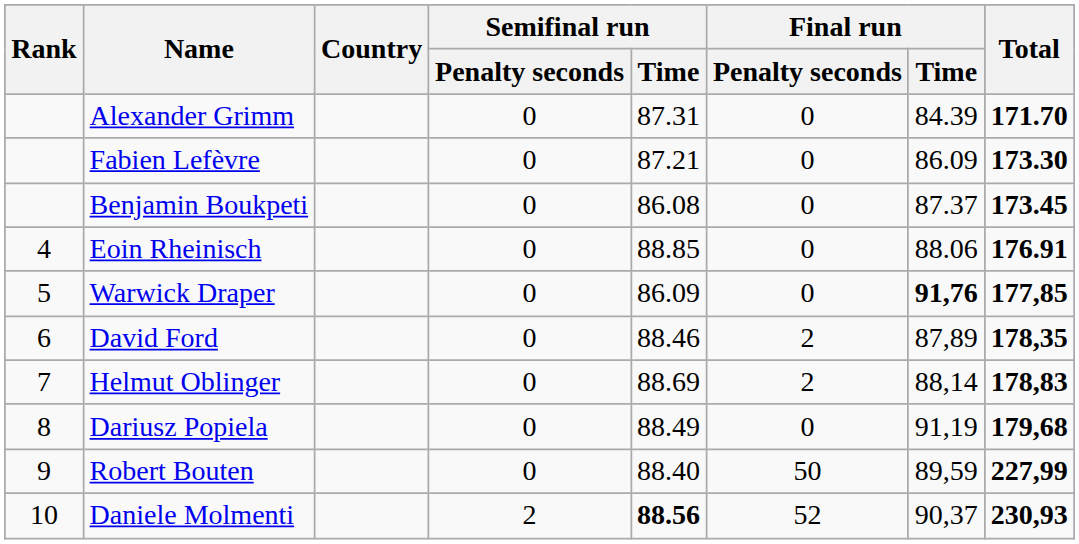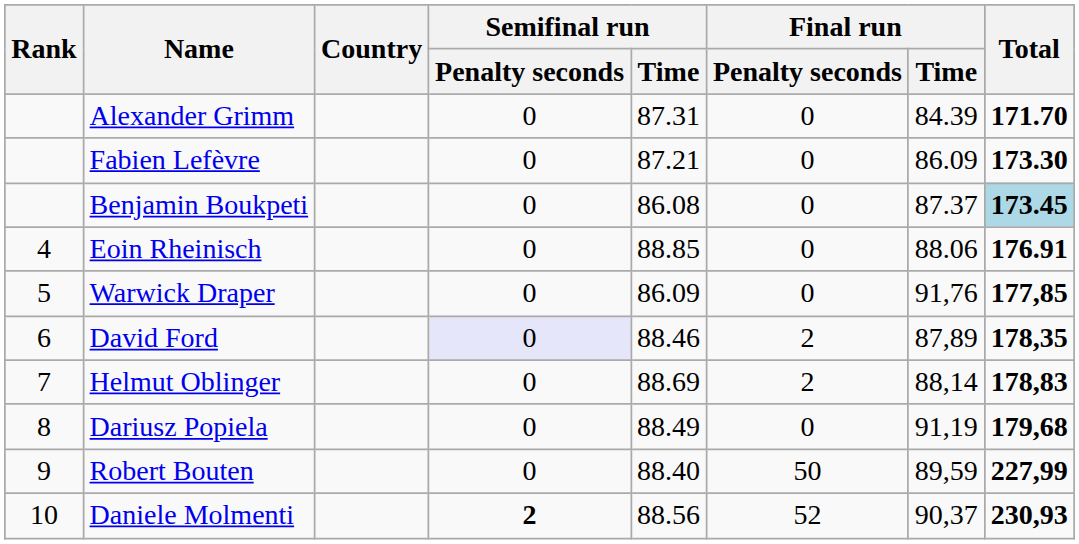(1029, 204) no background -> (1029, 204) lightblue background
(946, 293) bold -> (946, 293) normal
(530, 337) no background -> (530, 337) lavender background
(530, 515) normal -> (530, 515) bold
(668, 515) bold -> (668, 515) normal
